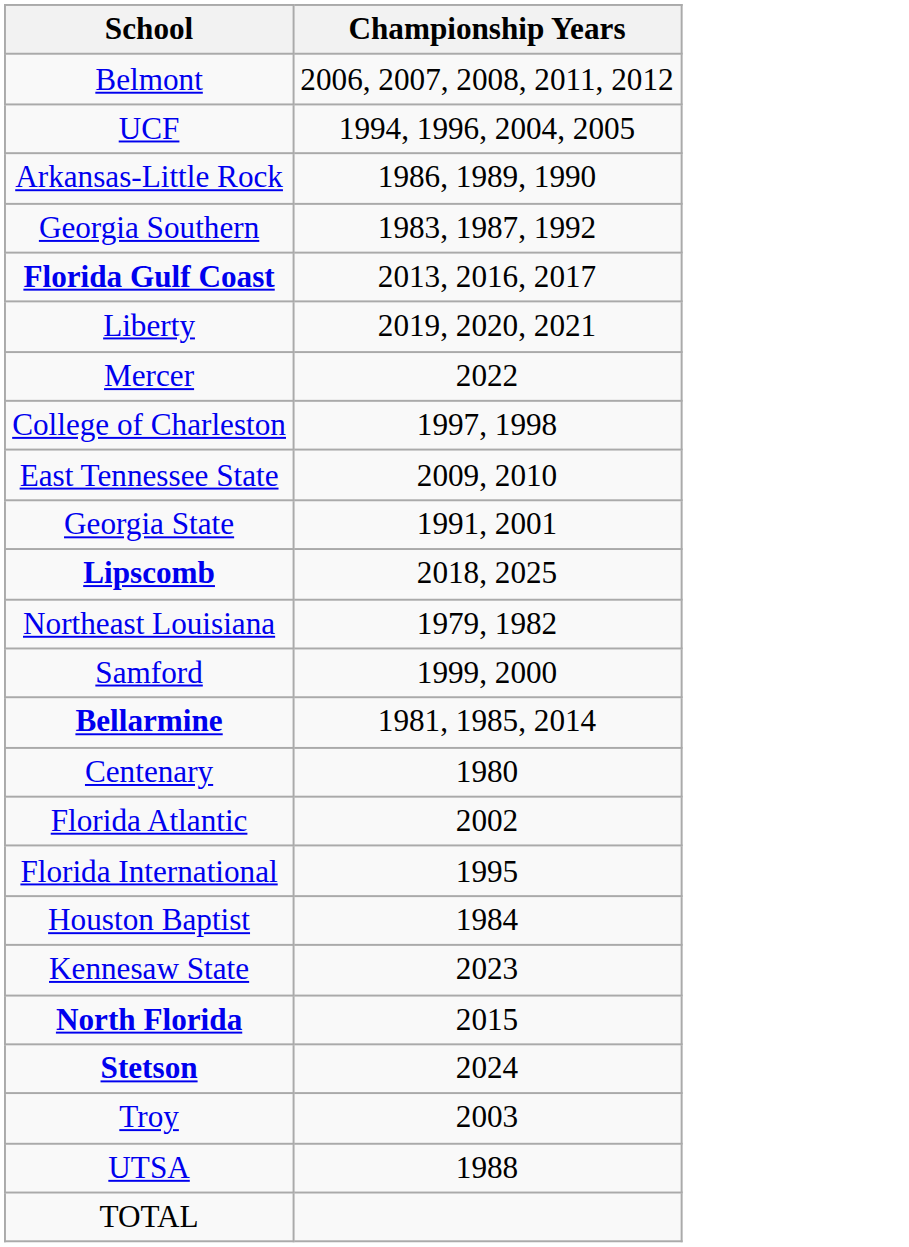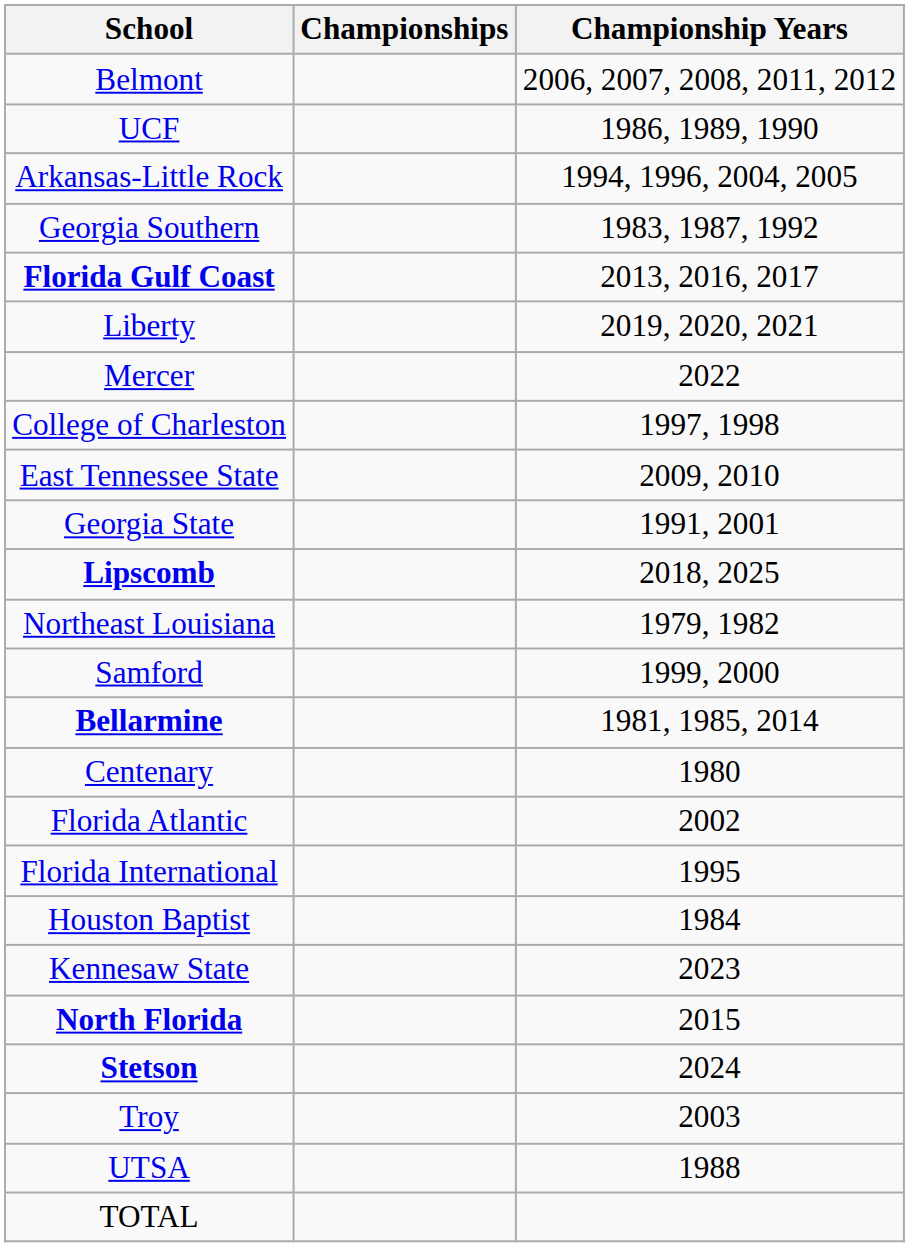+ column: (404, 29)
(487, 128) 1994, 1996, 2004, 2005 -> (709, 128) 1986, 1989, 1990
(487, 177) 1986, 1989, 1990 -> (709, 177) 1994, 1996, 2004, 2005
